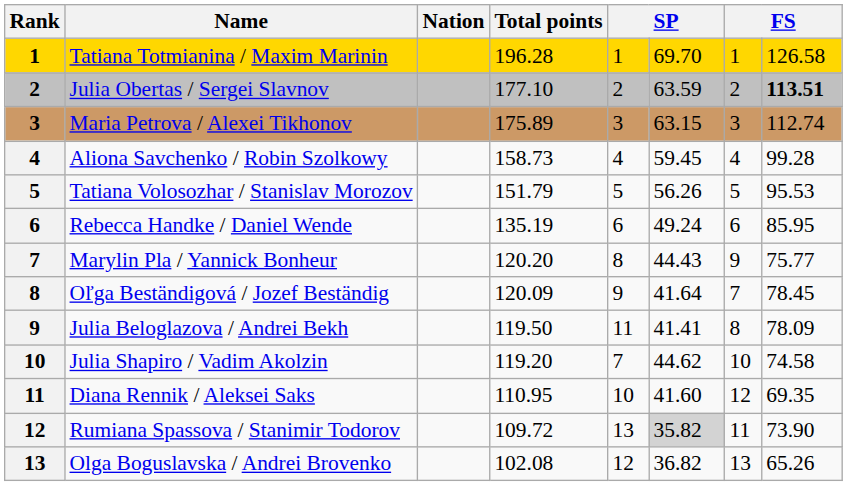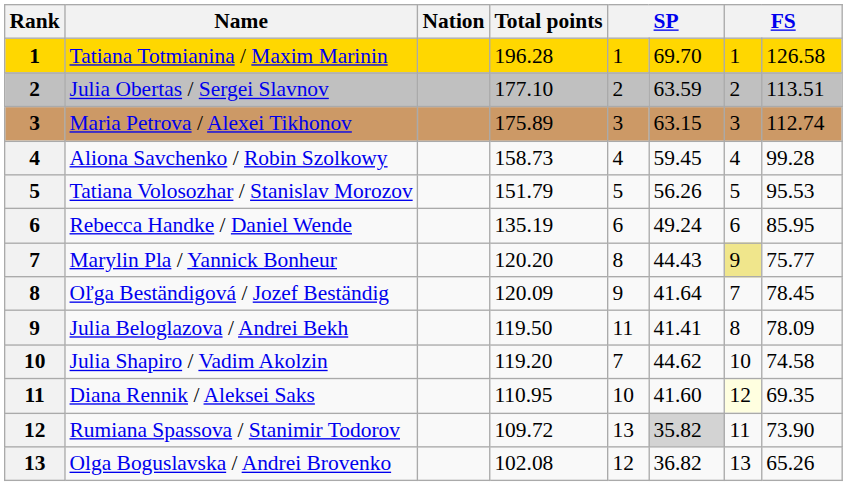(795, 89) bold -> (795, 89) normal
(735, 259) no background -> (735, 259) khaki background
(740, 395) no background -> (740, 395) lightyellow background
